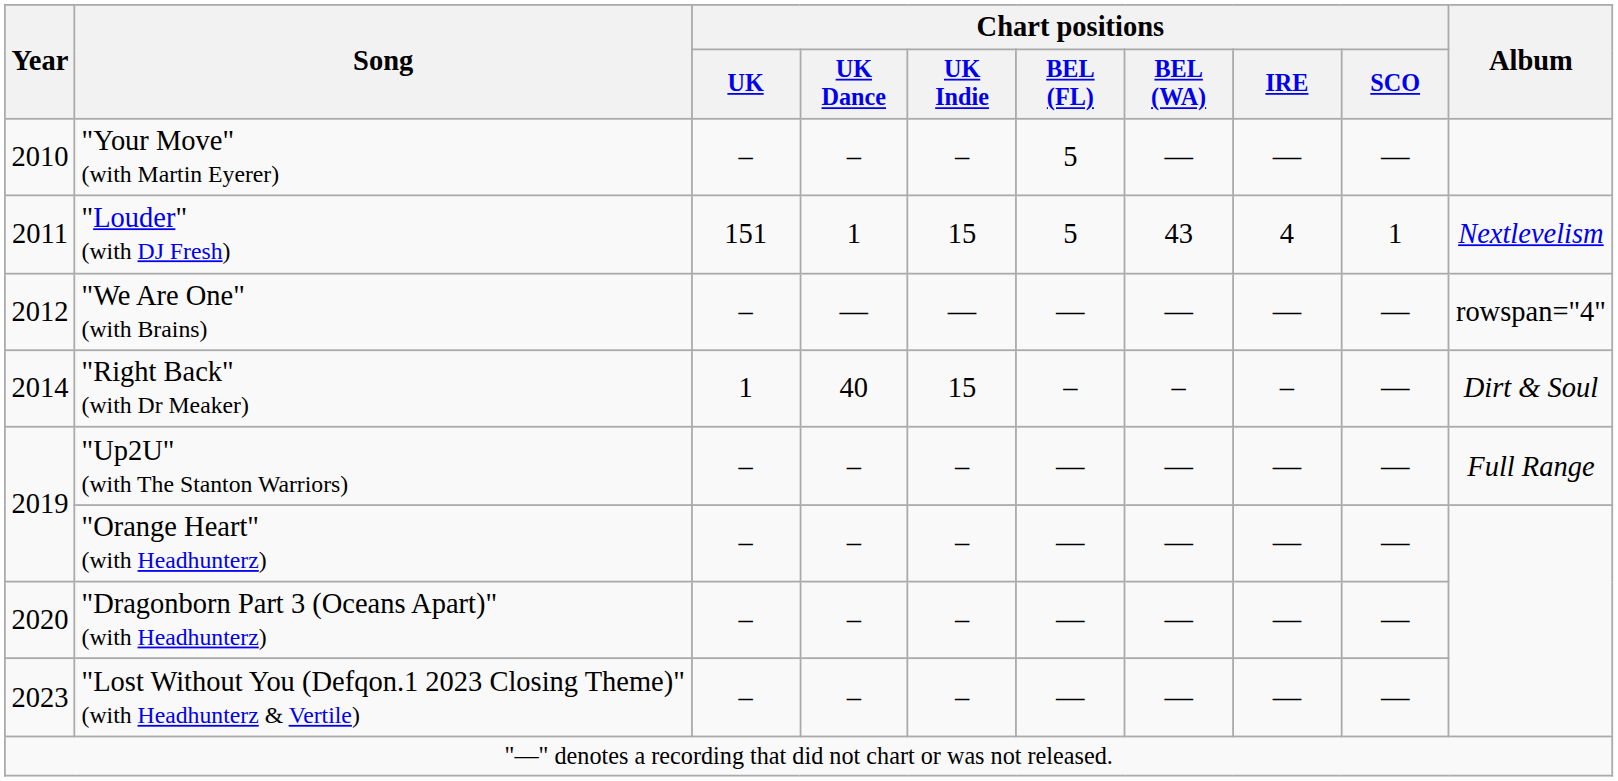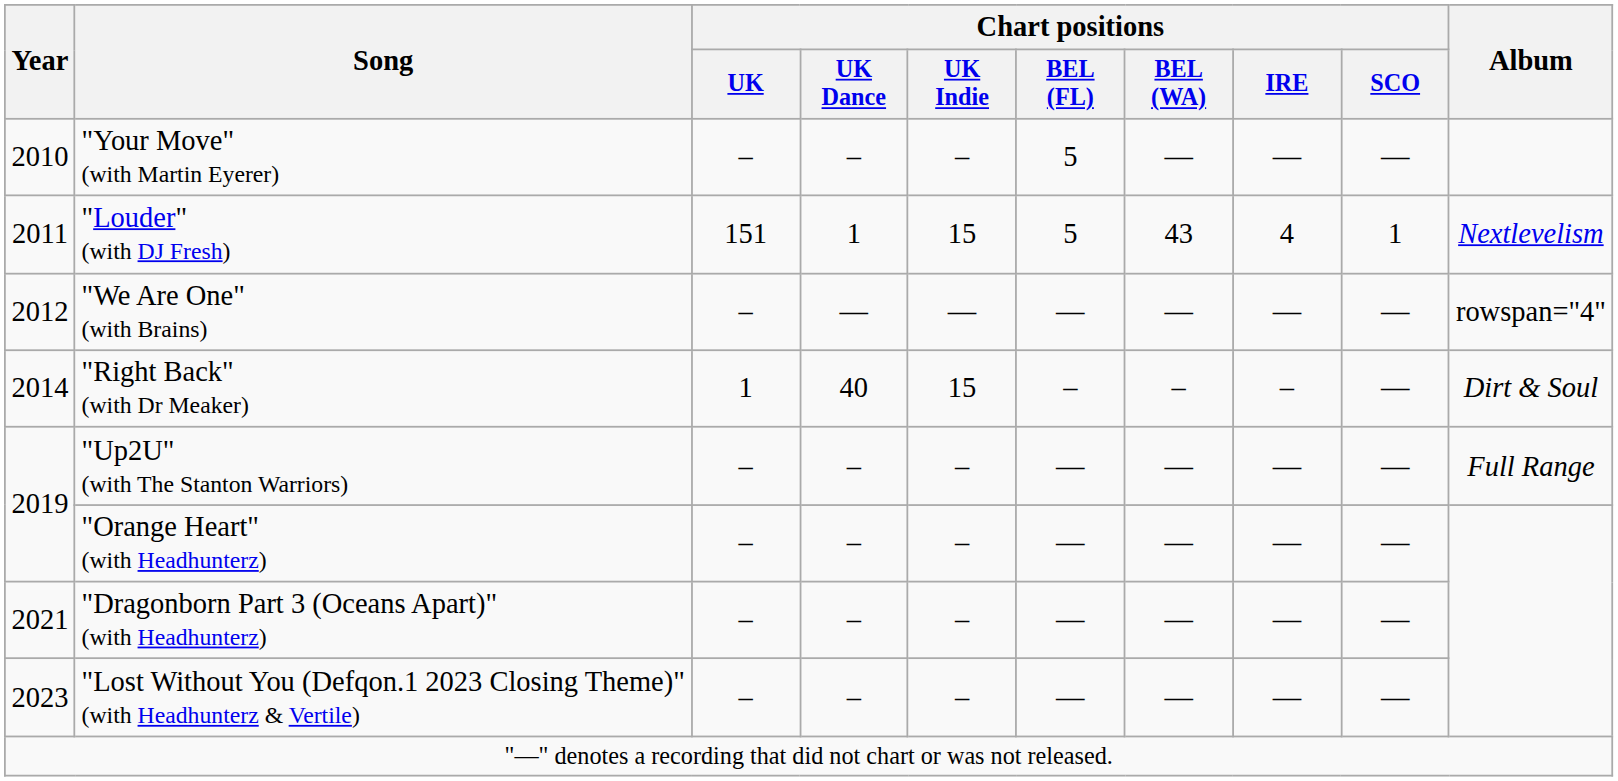(40, 619) 2020 -> (40, 619) 2021
